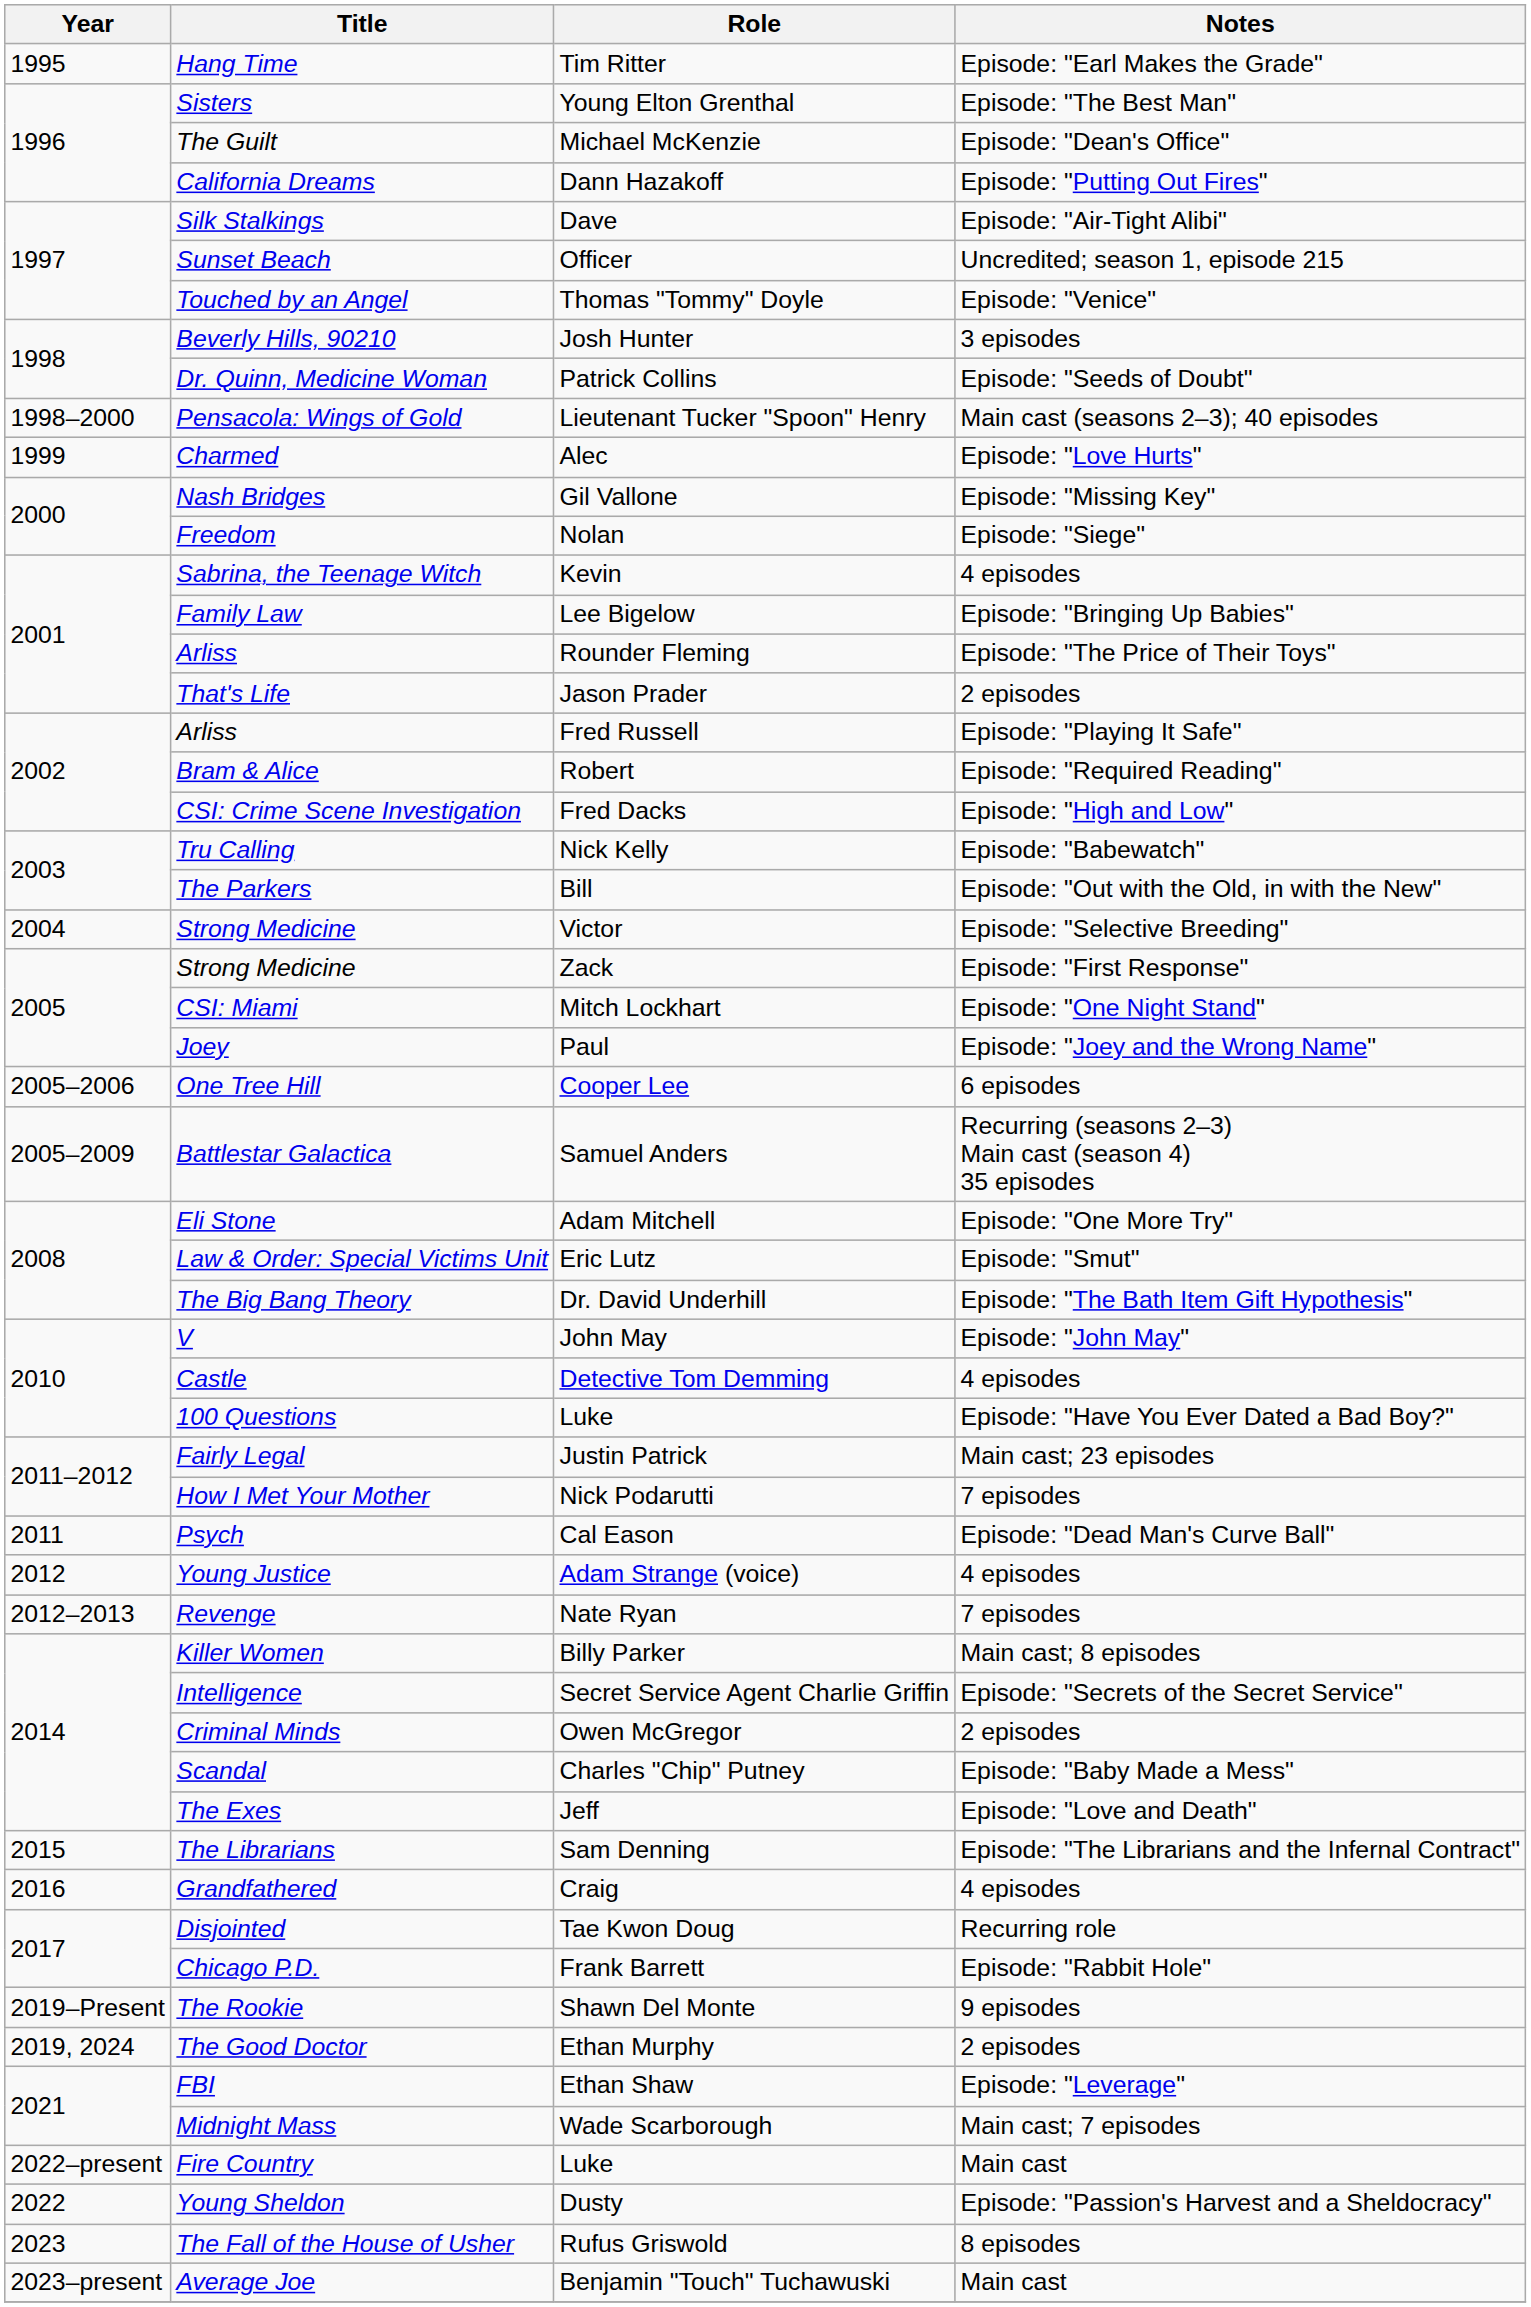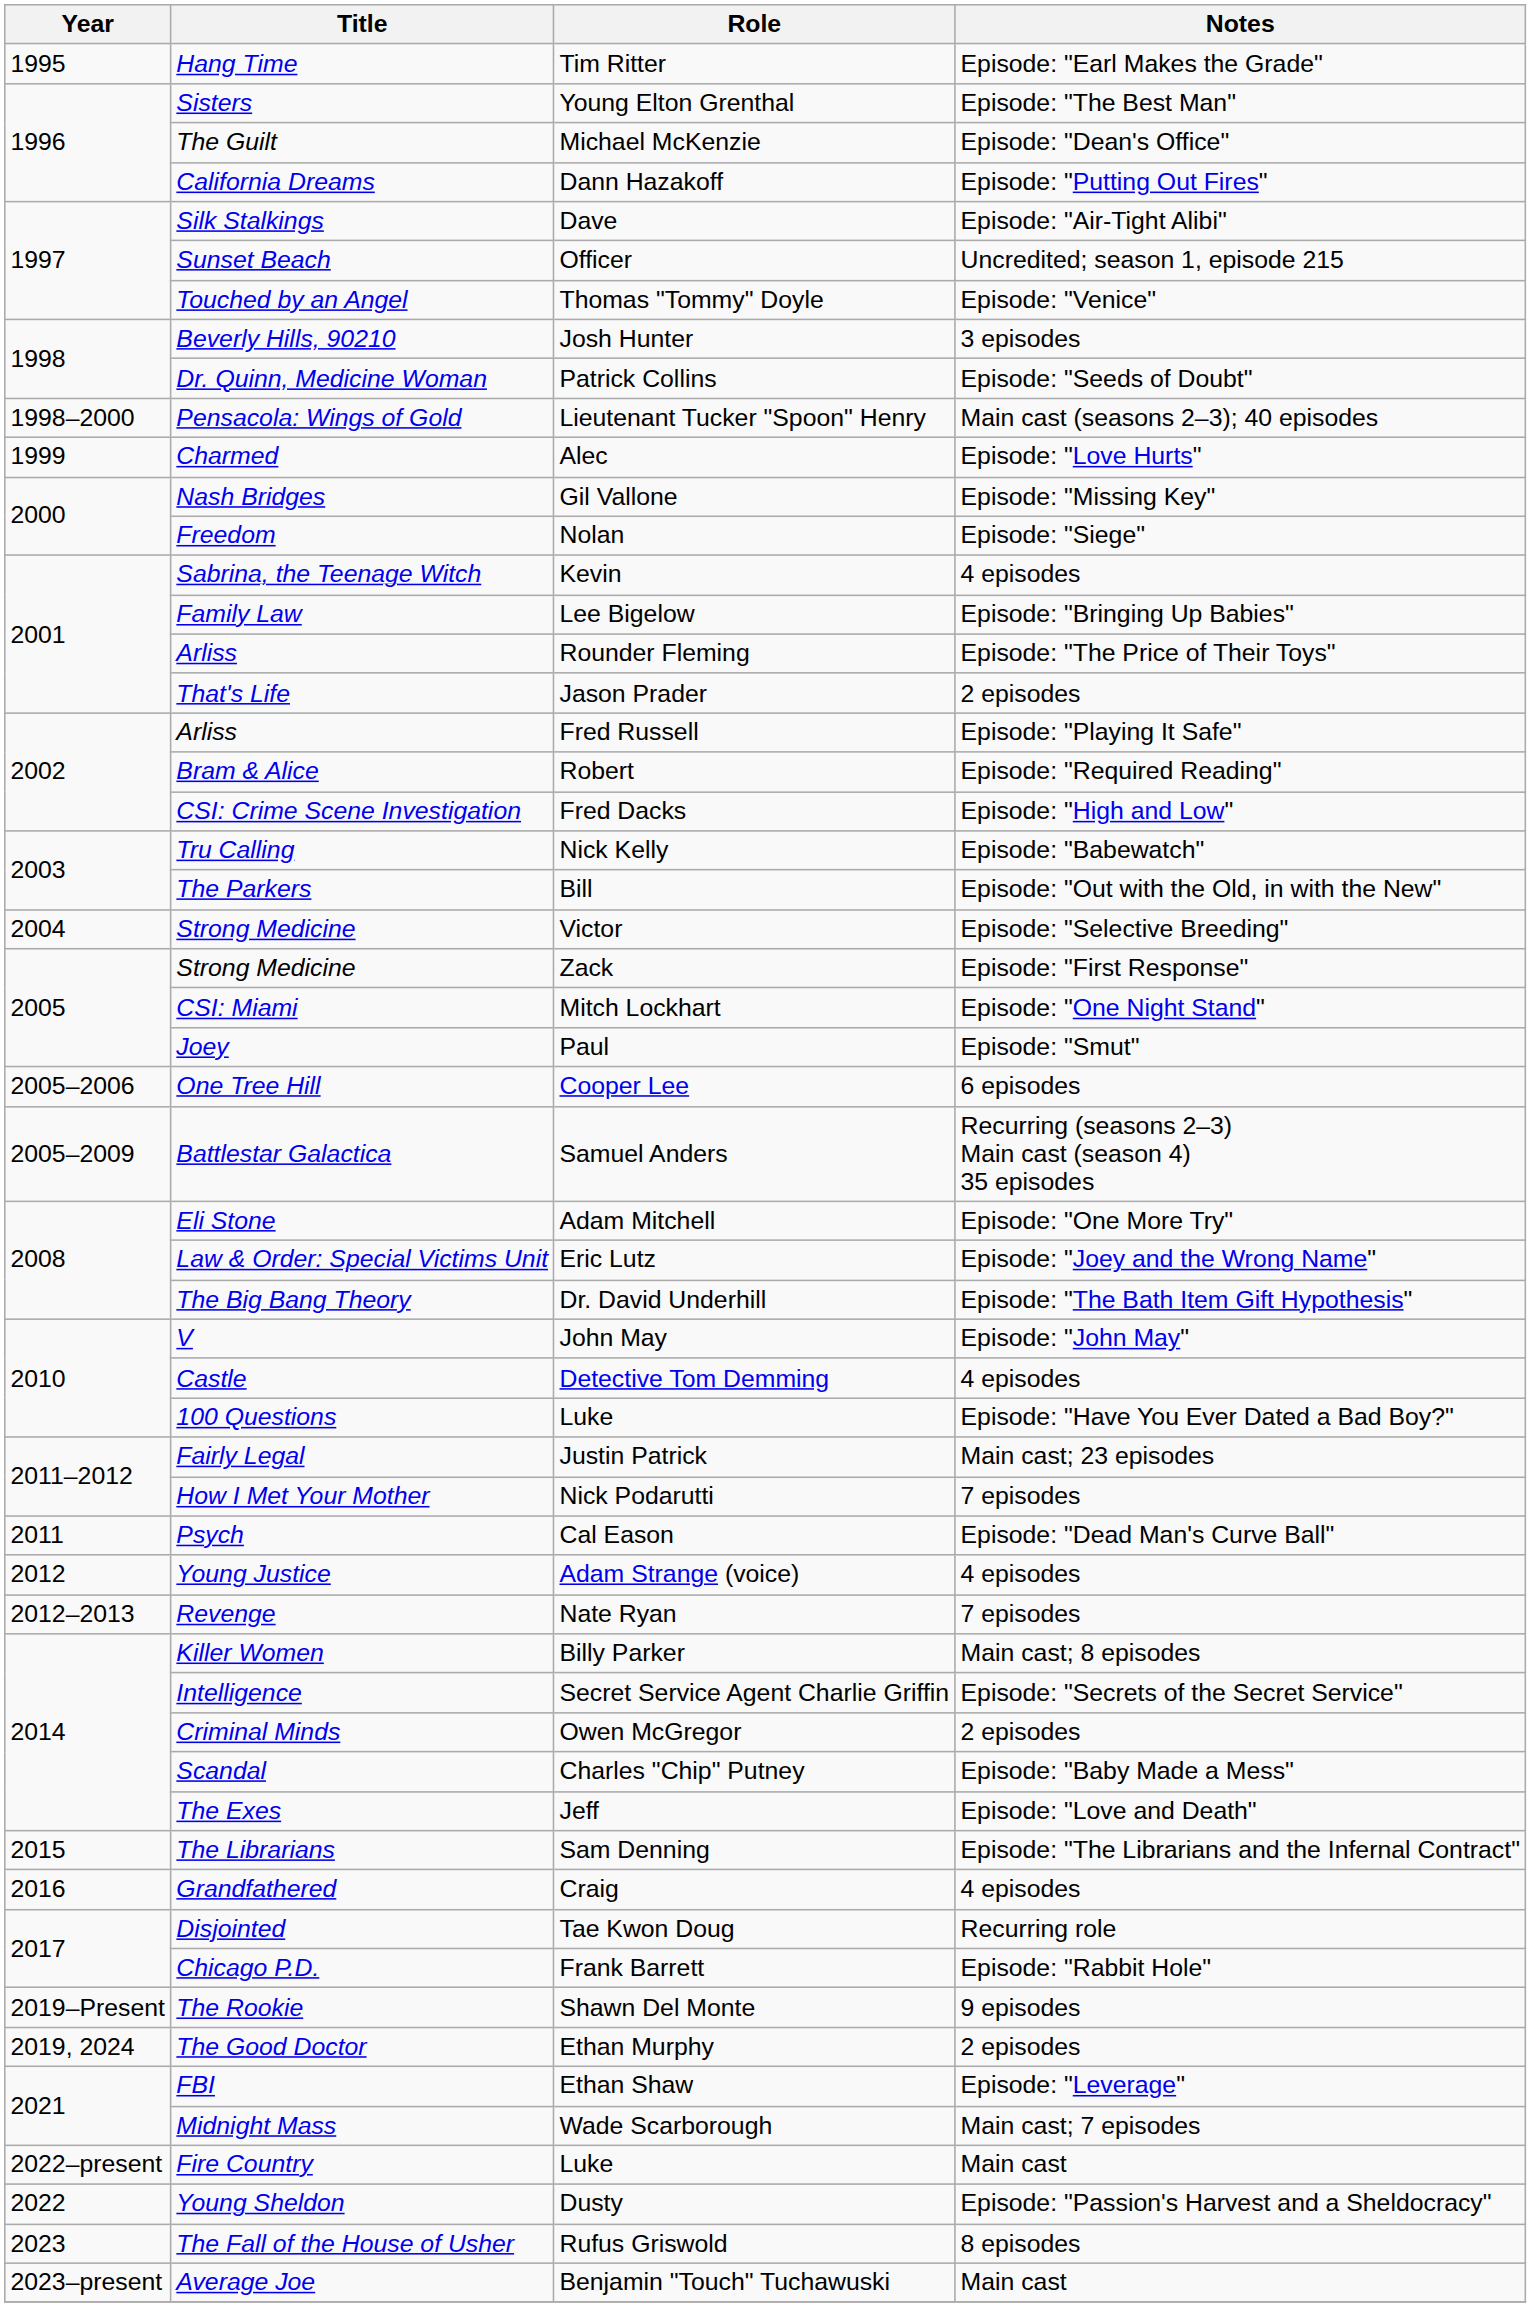(1168, 1046) Episode: "Joey and the Wrong Name" -> (1050, 1046) Episode: "Smut"
(1050, 1259) Episode: "Smut" -> (1168, 1259) Episode: "Joey and the Wrong Name"
